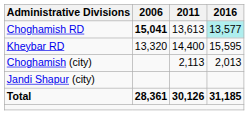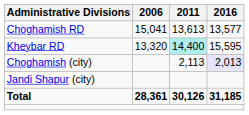(151, 29) bold -> (151, 29) normal
(225, 29) paleturquoise background -> (225, 29) no background
(188, 46) no background -> (188, 46) paleturquoise background
(228, 63) no background -> (228, 63) lavender background
